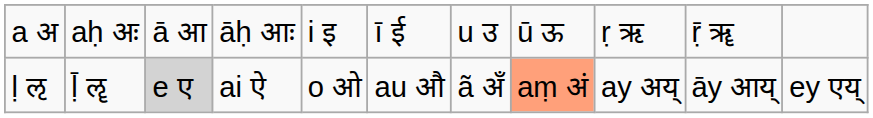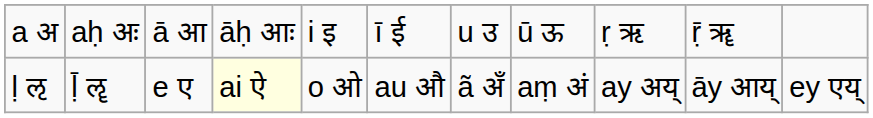(173, 86) lightgrey background -> (173, 86) no background
(243, 86) no background -> (243, 86) lightyellow background
(552, 86) lightsalmon background -> (552, 86) no background
